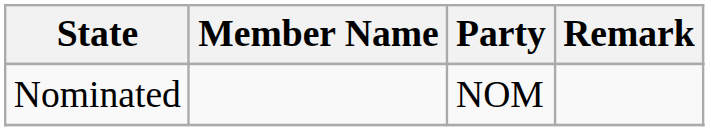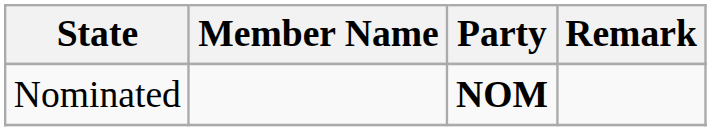(500, 93) normal -> (502, 93) bold
